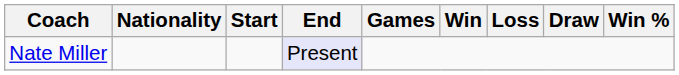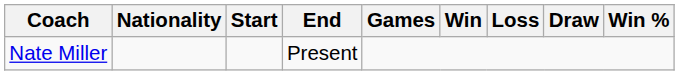(322, 53) lavender background -> (322, 53) no background
